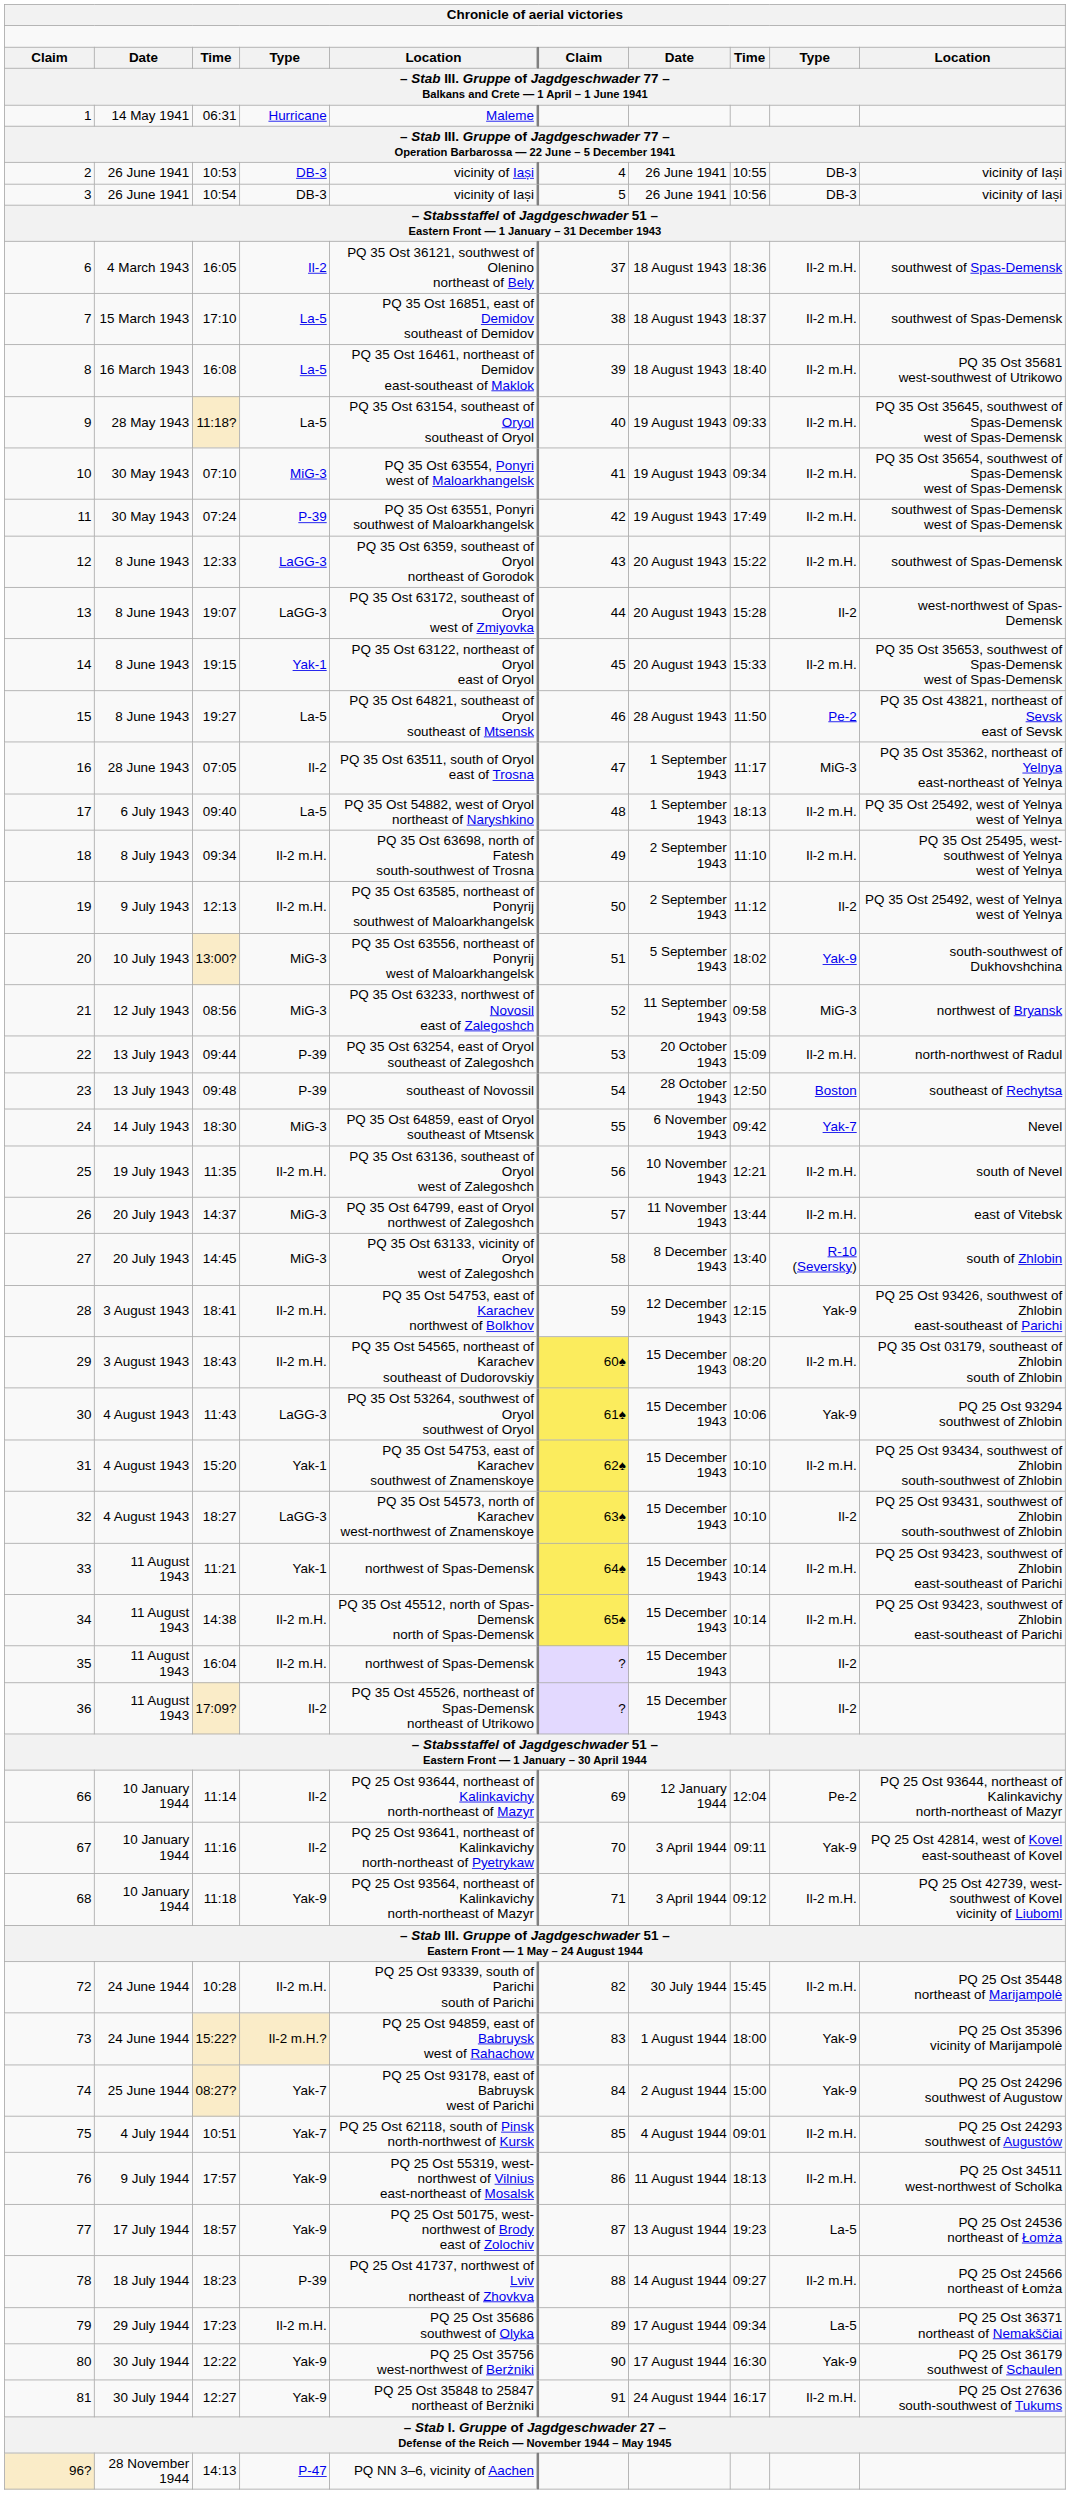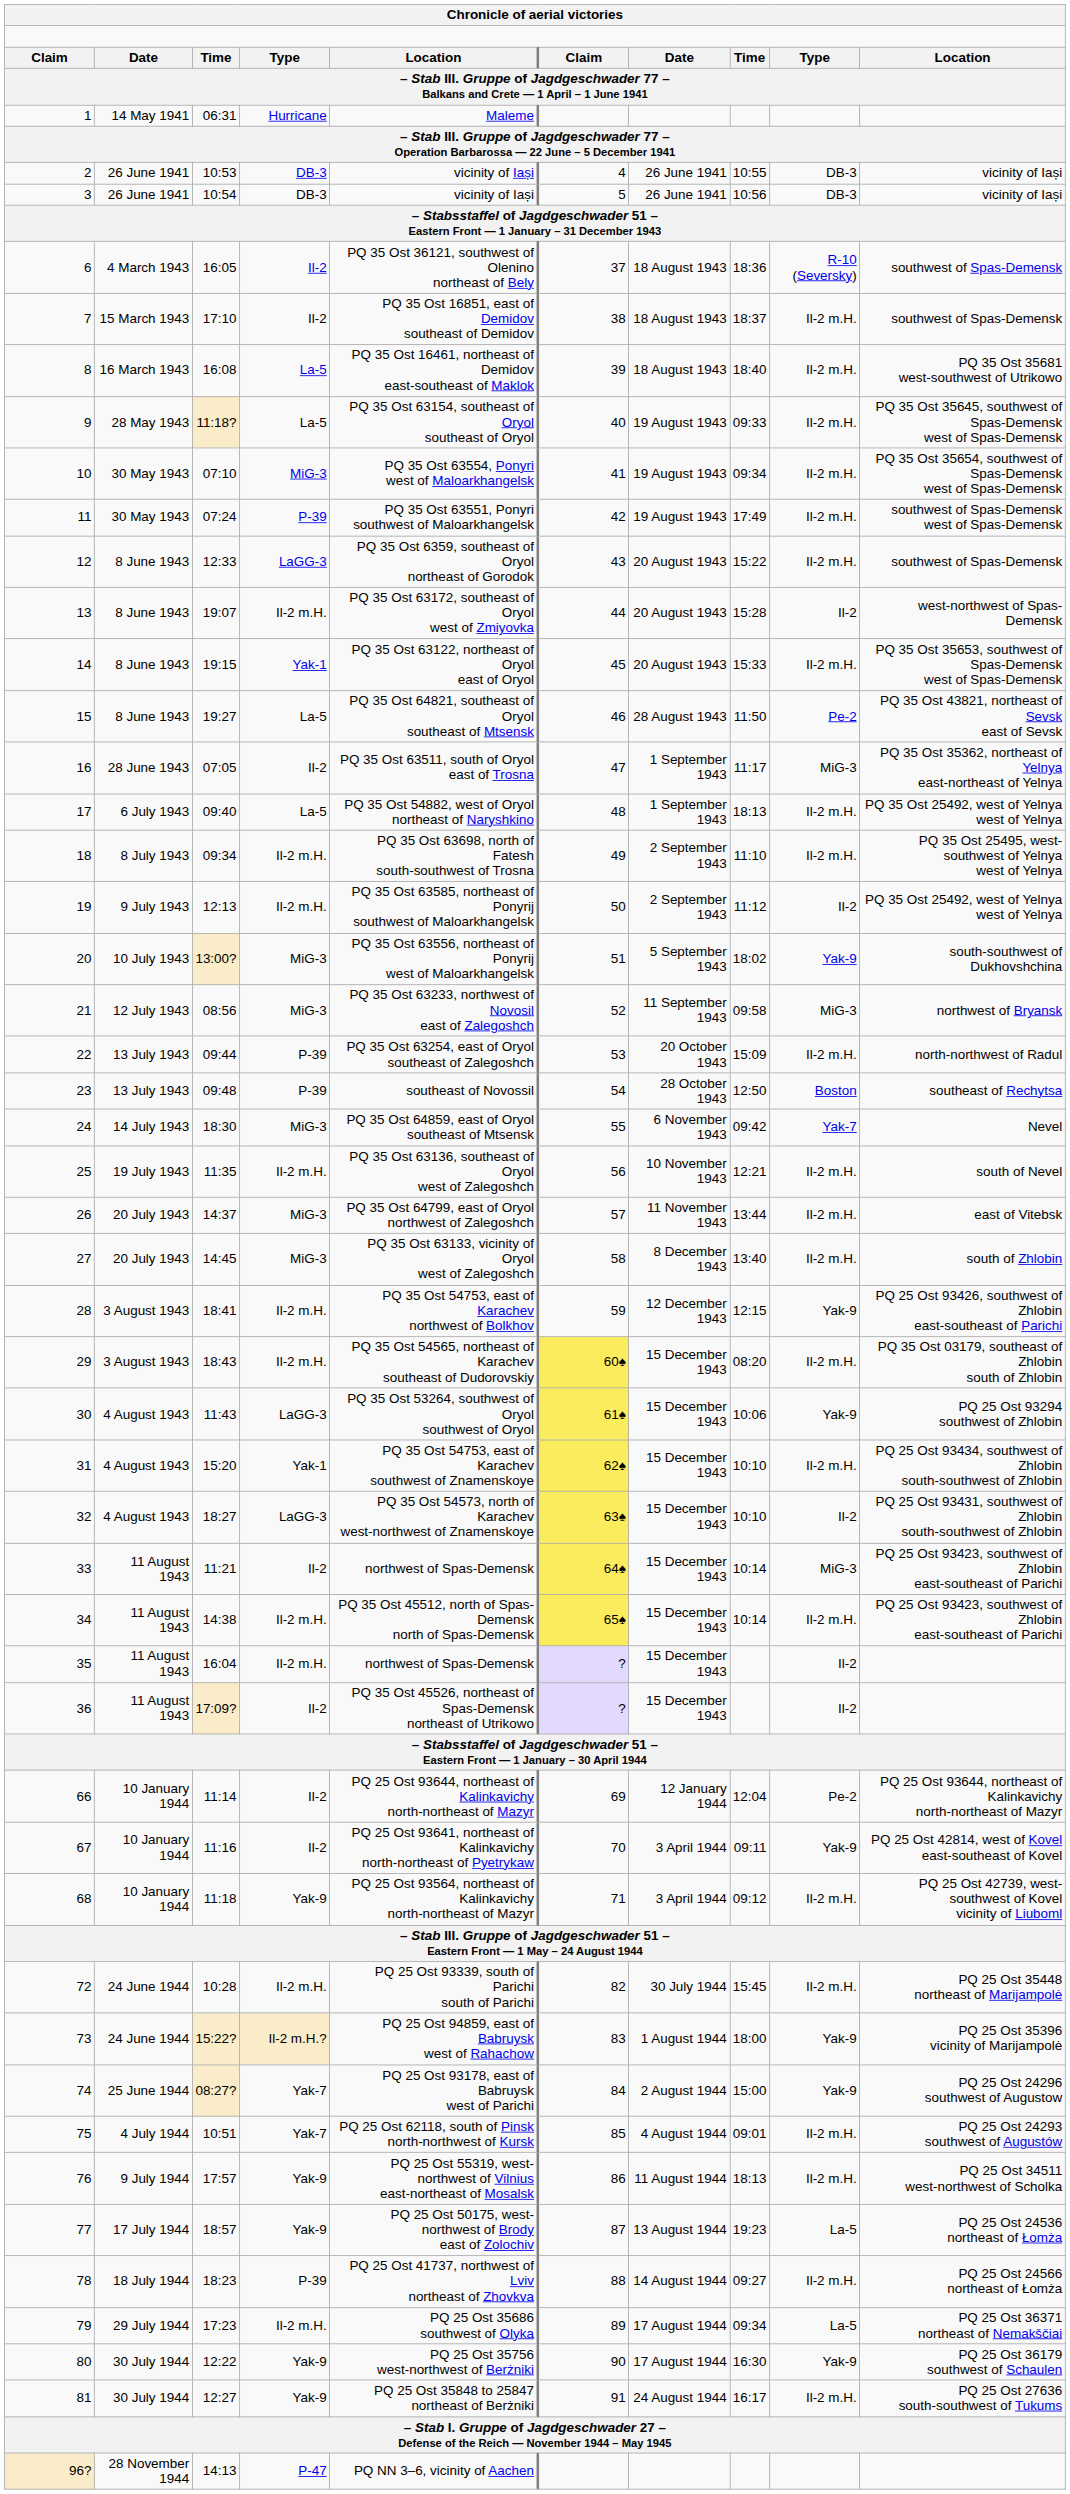(831, 267) Il-2 m.H. -> (825, 267) R-10 (Seversky)
(313, 319) La-5 -> (317, 319) Il-2
(303, 613) LaGG-3 -> (301, 613) Il-2 m.H.
(825, 1259) R-10 (Seversky) -> (831, 1259) Il-2 m.H.
(310, 1568) Yak-1 -> (317, 1568) Il-2
(831, 1568) Il-2 m.H. -> (838, 1568) MiG-3
